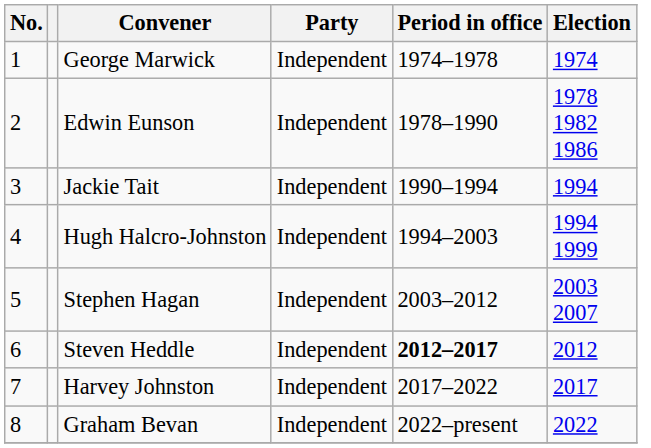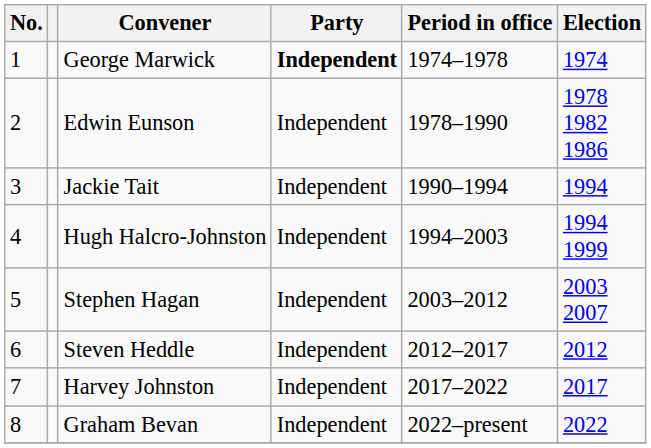(332, 59) normal -> (337, 59) bold
(448, 349) bold -> (458, 349) normal
